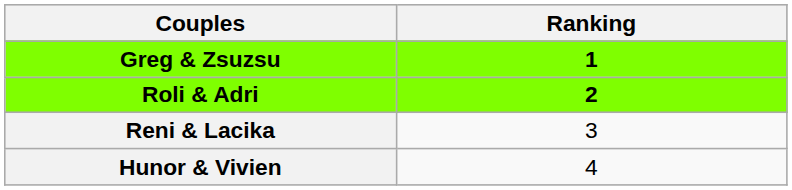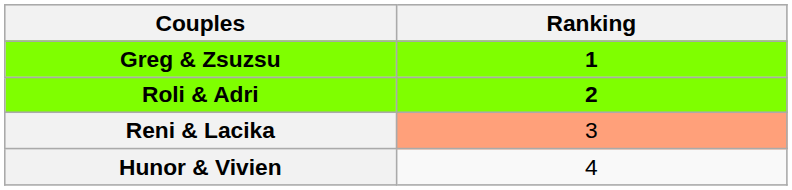(591, 131) no background -> (591, 131) lightsalmon background
